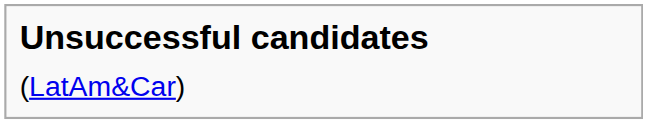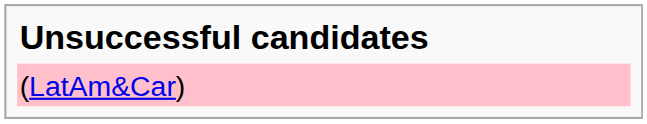(102, 86) no background -> (102, 86) pink background
